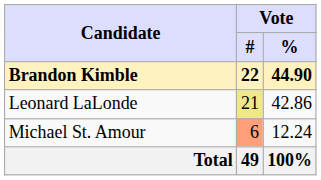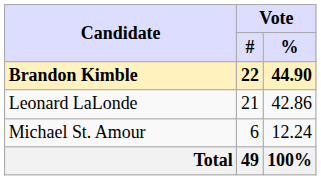(250, 103) khaki background -> (250, 103) no background
(254, 132) lightsalmon background -> (254, 132) no background
